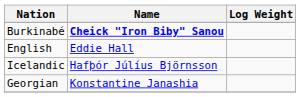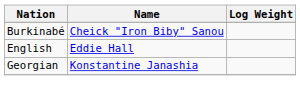(147, 31) bold -> (147, 31) normal
- row: (36, 66)
